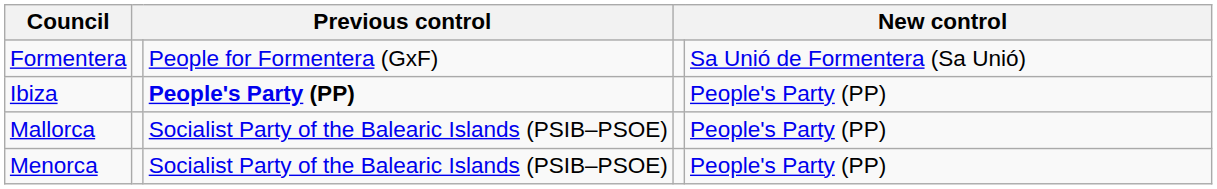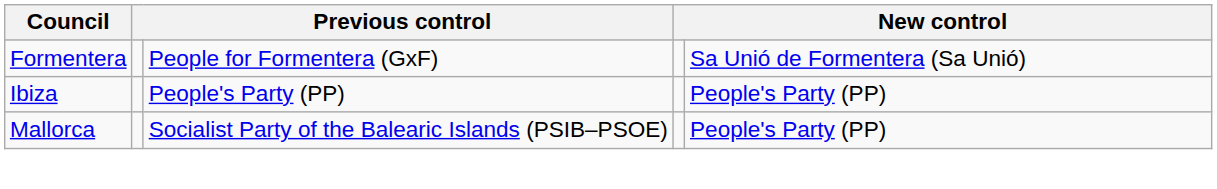(252, 93) bold -> (247, 93) normal
- row: (54, 165)
